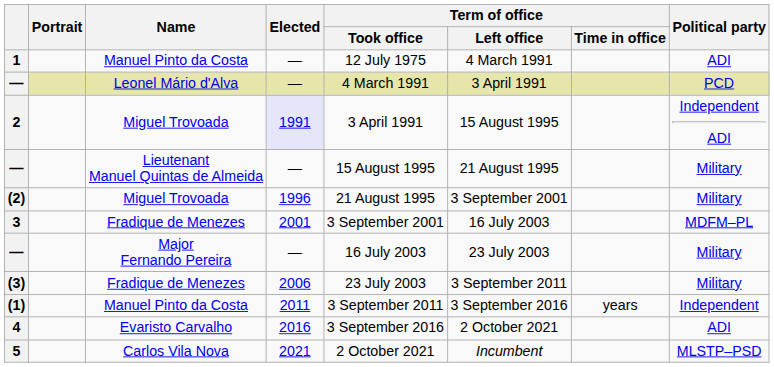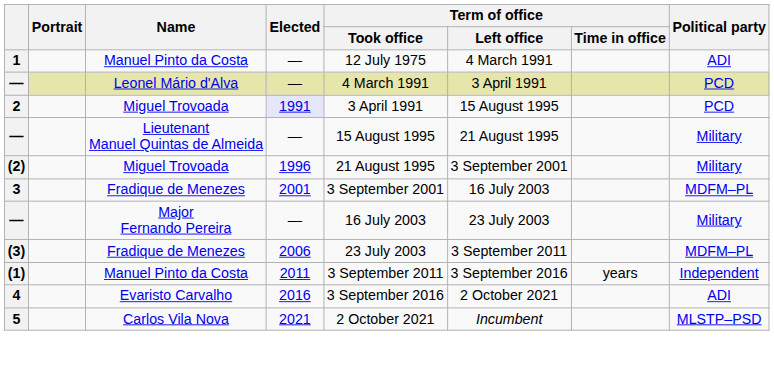(719, 122) Independent ADI -> (719, 106) PCD
(719, 283) Military -> (719, 251) MDFM–PL
